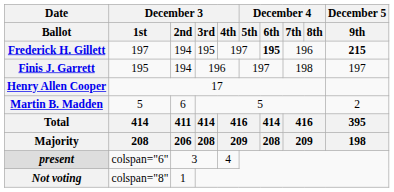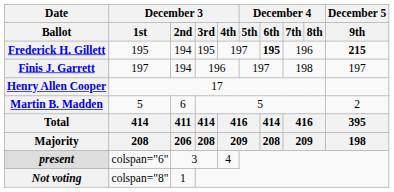(140, 50) 197 -> (140, 50) 195
(140, 68) 195 -> (140, 68) 197
